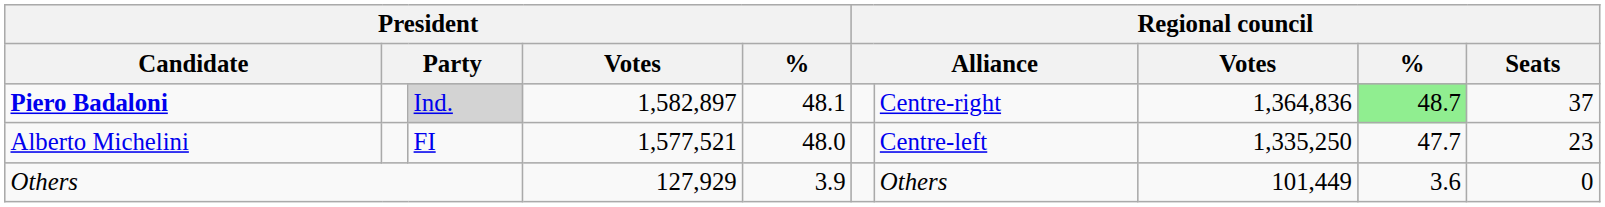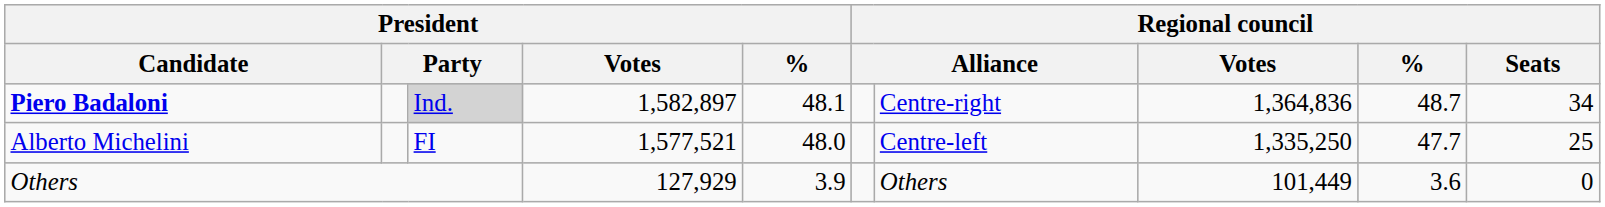(1439, 102) lightgreen background -> (1439, 102) no background
(1581, 102) 37 -> (1581, 102) 34
(1581, 142) 23 -> (1581, 142) 25
